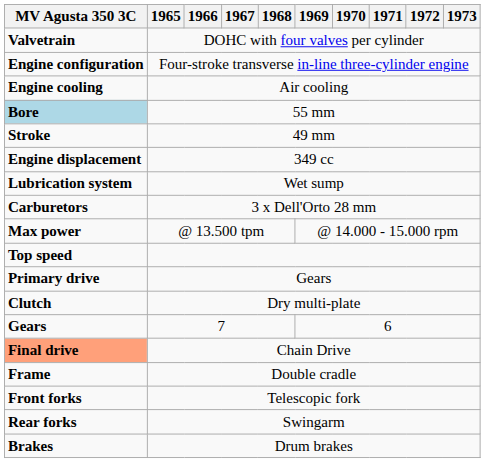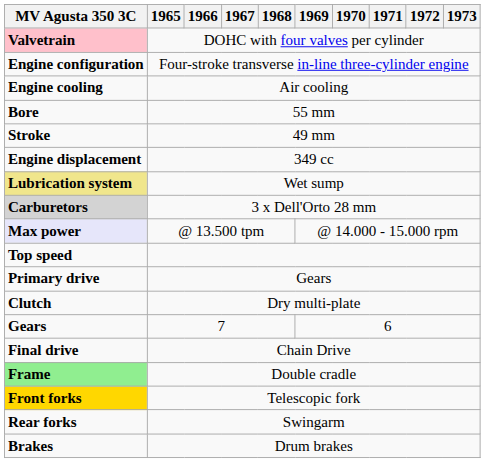(41, 40) no background -> (41, 40) pink background
(23, 111) lightblue background -> (23, 111) no background
(70, 183) no background -> (70, 183) khaki background
(48, 207) no background -> (48, 207) lightgrey background
(44, 231) no background -> (44, 231) lavender background
(43, 350) lightsalmon background -> (43, 350) no background
(29, 374) no background -> (29, 374) lightgreen background
(45, 398) no background -> (45, 398) gold background
